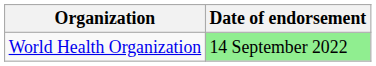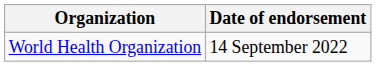(278, 46) lightgreen background -> (278, 46) no background
